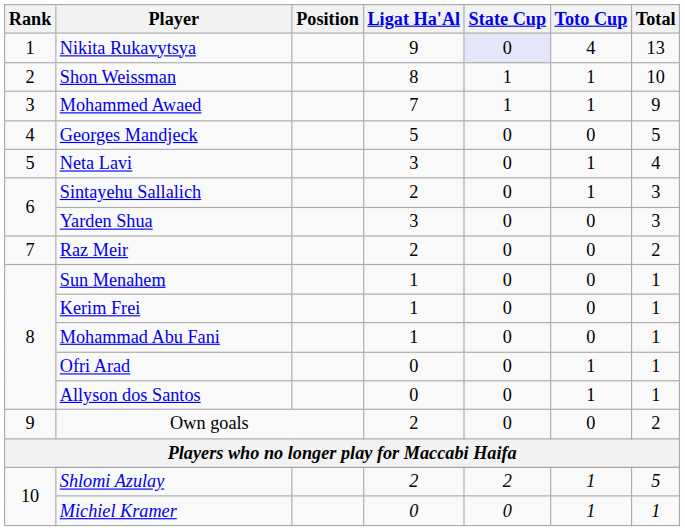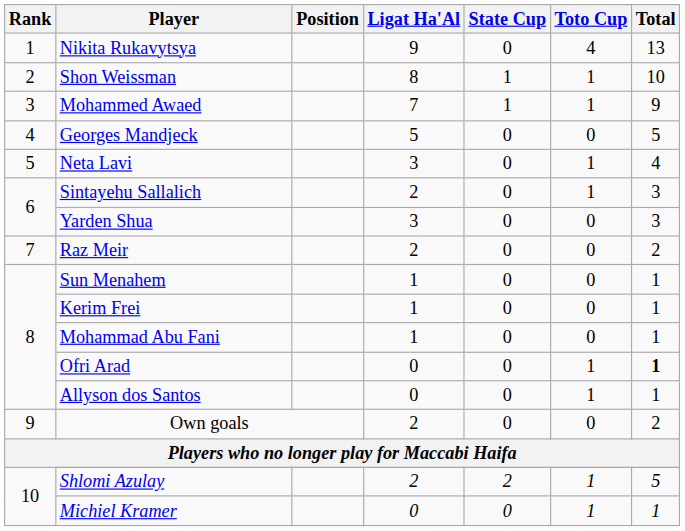(507, 47) lavender background -> (507, 47) no background
(656, 366) normal -> (656, 366) bold
